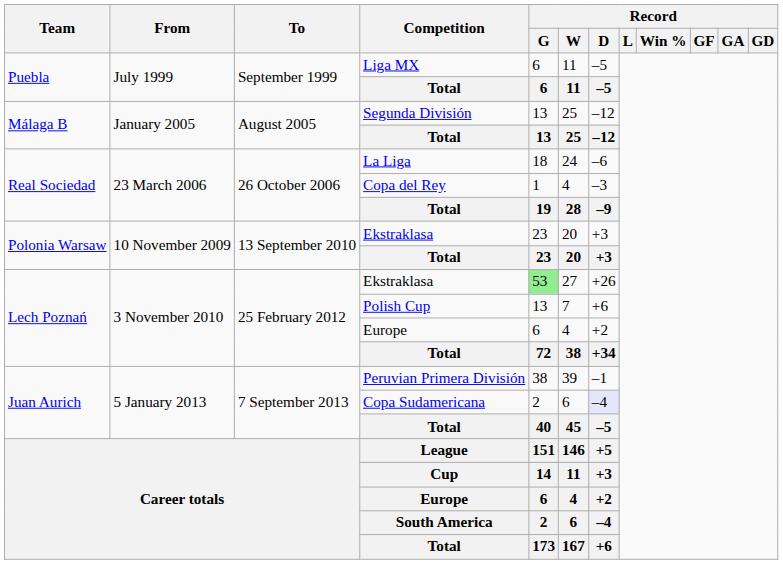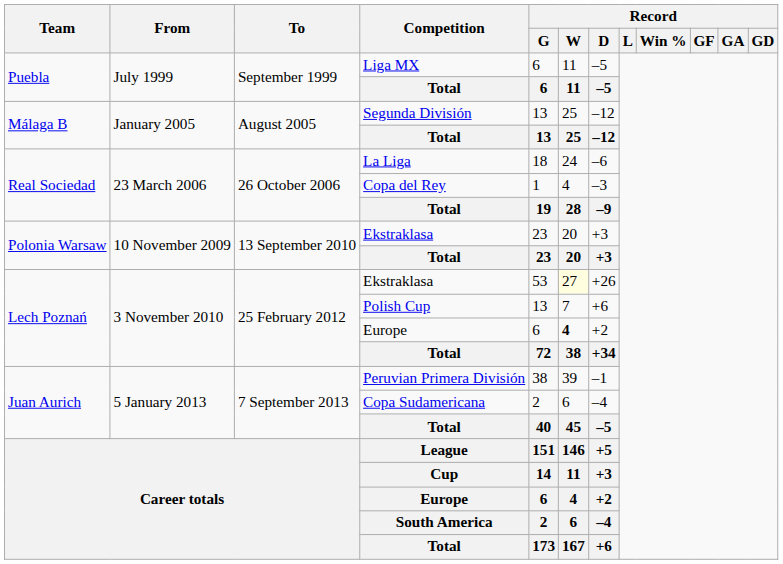(540, 281) lightgreen background -> (540, 281) no background
(570, 281) no background -> (570, 281) lightyellow background
(566, 329) normal -> (566, 329) bold
(599, 402) lavender background -> (599, 402) no background
